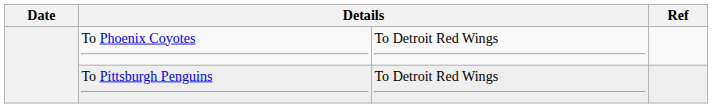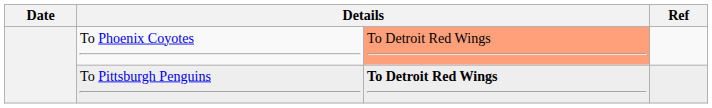(510, 42) no background -> (507, 42) lightsalmon background
(510, 81) normal -> (507, 81) bold
